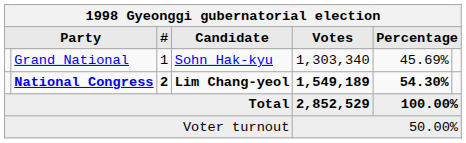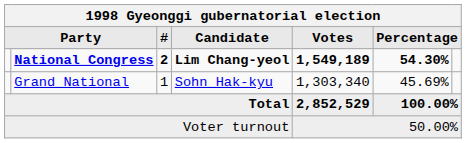rows swapped: (84, 82) <-> (72, 60)
